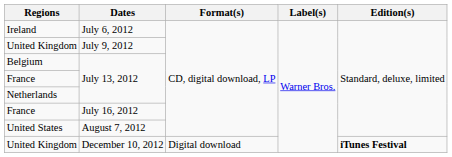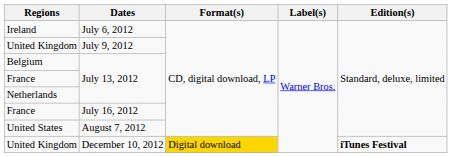(204, 144) no background -> (204, 144) gold background
